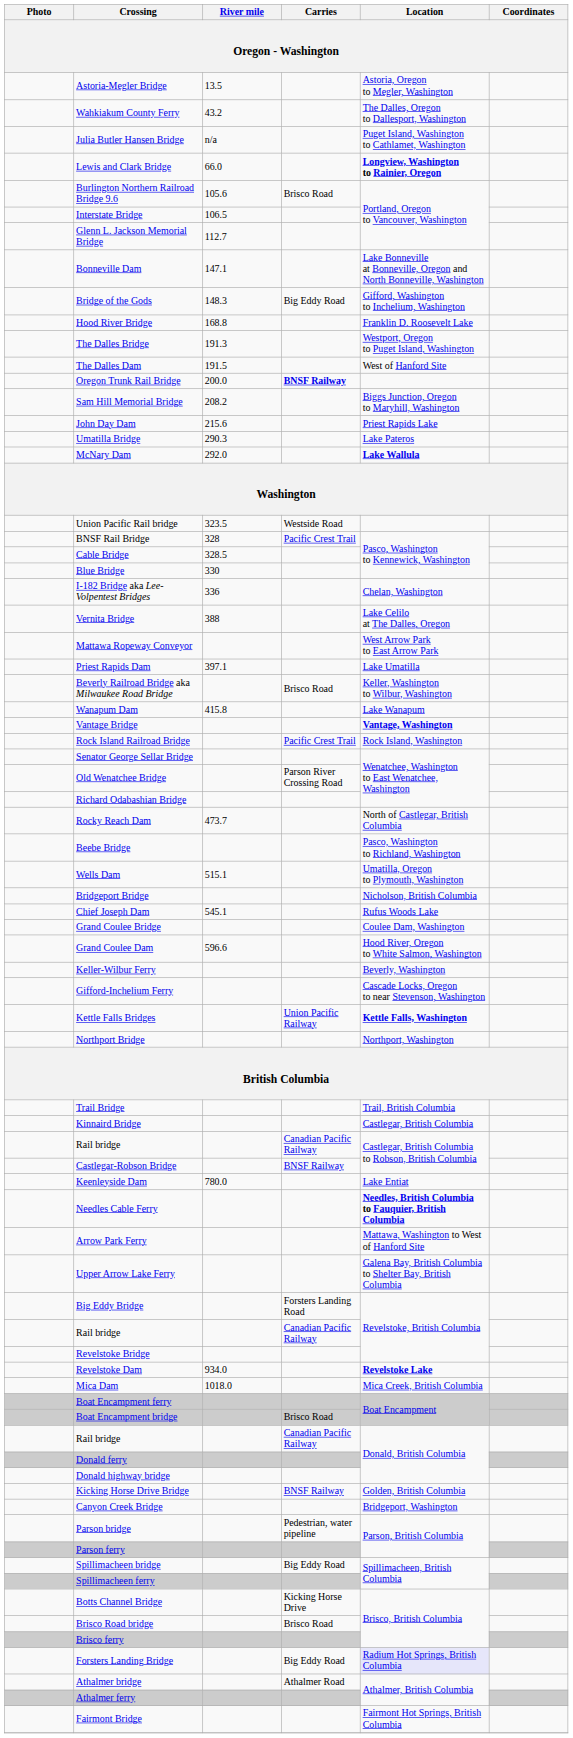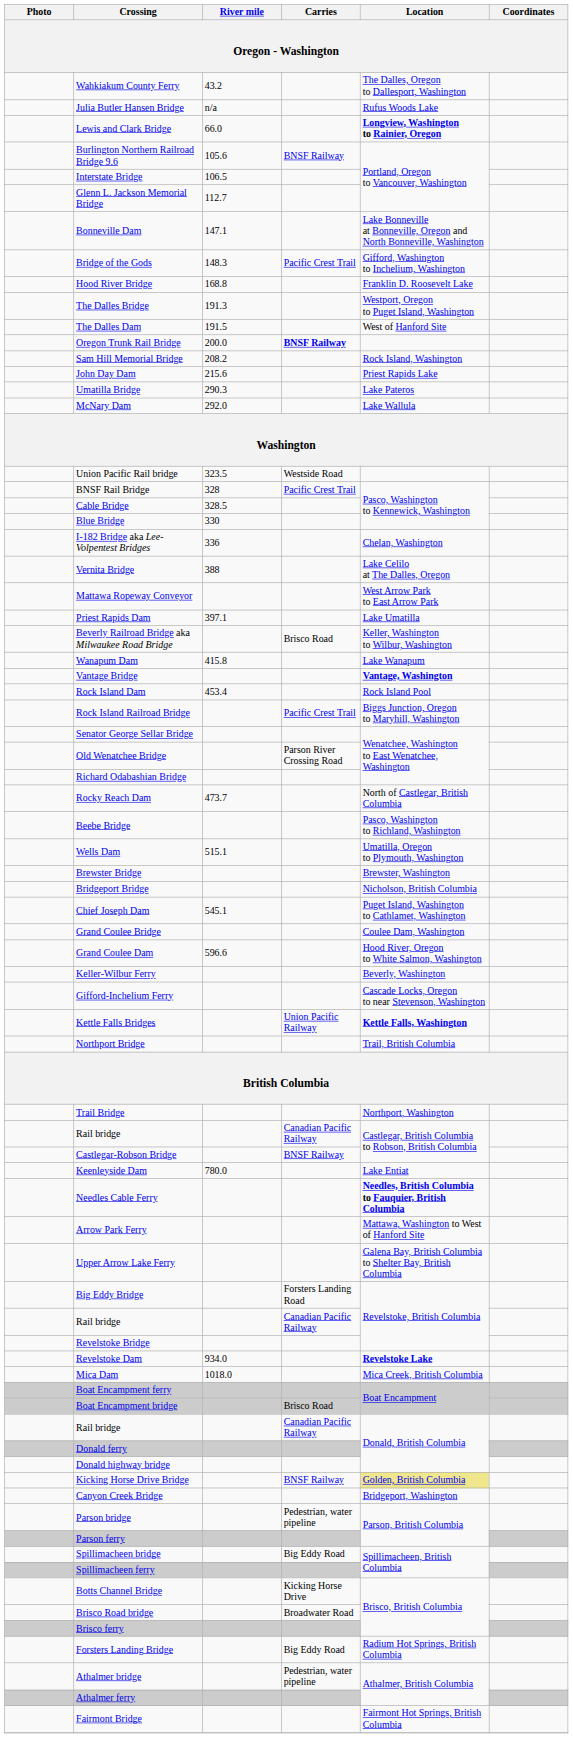- row: (121, 86)
(414, 140) Puget Island, Washington to Cathlamet, Washington -> (400, 107) Rufus Woods Lake
(308, 193) Brisco Road -> (314, 155) BNSF Railway
(314, 301) Big Eddy Road -> (320, 263) Pacific Crest Trail
(411, 402) Biggs Junction, Oregon to Maryhill, Washington -> (412, 358) Rock Island, Washington
(391, 455) bold -> (389, 405) normal
+ row: (111, 691)
(412, 741) Rock Island, Washington -> (411, 713) Biggs Junction, Oregon to Maryhill, Washington
+ row: (109, 873)
(400, 911) Rufus Woods Lake -> (414, 910) Puget Island, Washington to Cathlamet, Washington
(408, 1039) Northport, Washington -> (409, 1044) Trail, British Columbia
(409, 1107) Trail, British Columbia -> (408, 1112) Northport, Washington
- row: (108, 1123)
(414, 1491) no background -> (414, 1480) khaki background
(308, 1623) Brisco Road -> (319, 1612) Broadwater Road
(419, 1660) lavender background -> (419, 1649) no background
(314, 1682) Athalmer Road -> (318, 1676) Pedestrian, water pipeline
